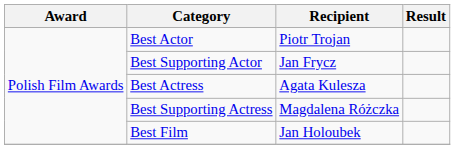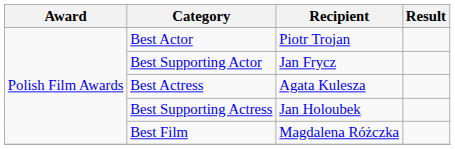(339, 109) Magdalena Różczka -> (320, 109) Jan Holoubek
(320, 132) Jan Holoubek -> (339, 132) Magdalena Różczka
